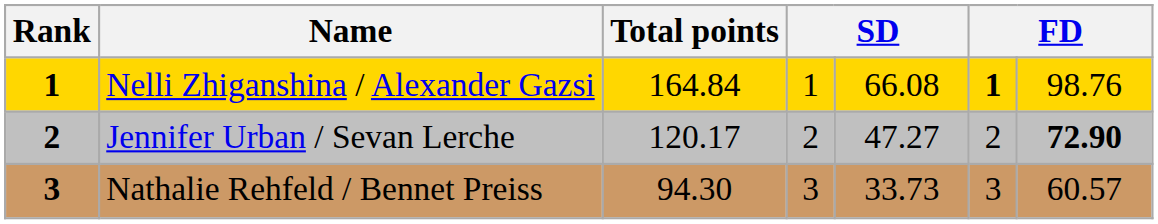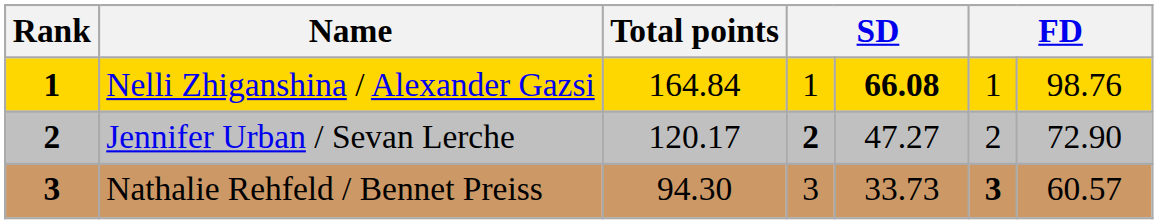(902, 84) normal -> (902, 84) bold
(993, 84) bold -> (993, 84) normal
(811, 137) normal -> (811, 137) bold
(1084, 137) bold -> (1084, 137) normal
(993, 190) normal -> (993, 190) bold
